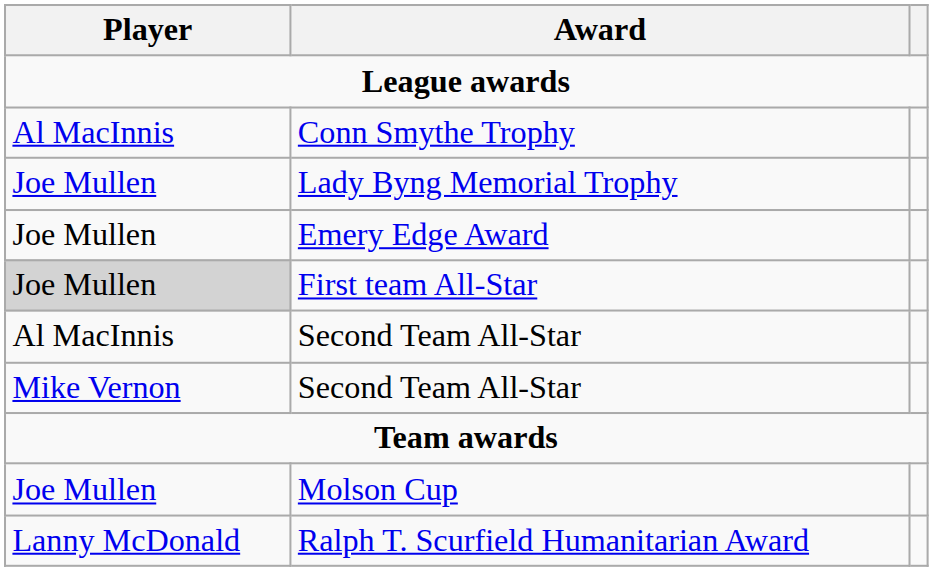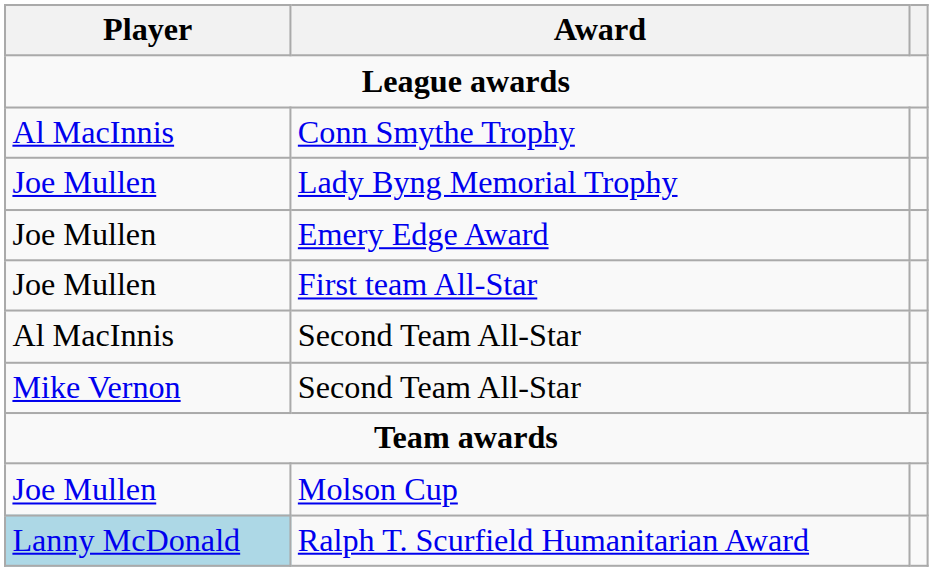(84, 285) lightgrey background -> (84, 285) no background
(126, 540) no background -> (126, 540) lightblue background
